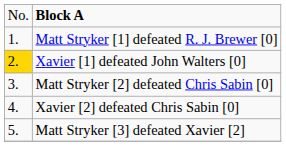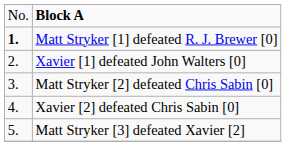(13, 38) normal -> (13, 38) bold
(13, 61) gold background -> (13, 61) no background
